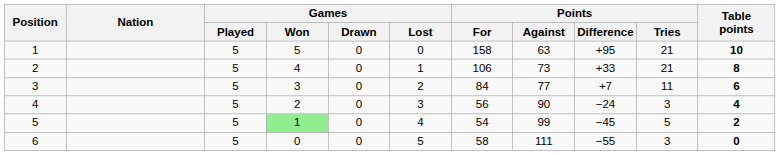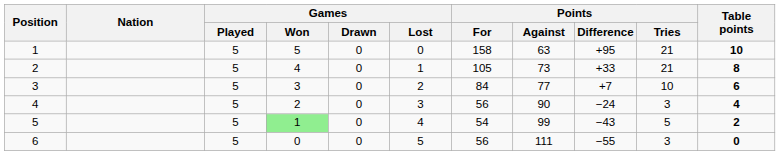(482, 68) 106 -> (482, 68) 105
(667, 86) 11 -> (667, 86) 10
(605, 123) −45 -> (605, 123) −43
(482, 141) 58 -> (482, 141) 56
